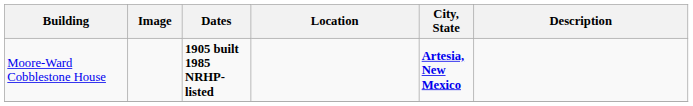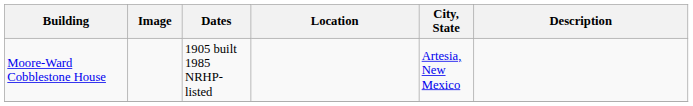(212, 70) bold -> (211, 70) normal
(443, 70) bold -> (441, 70) normal
